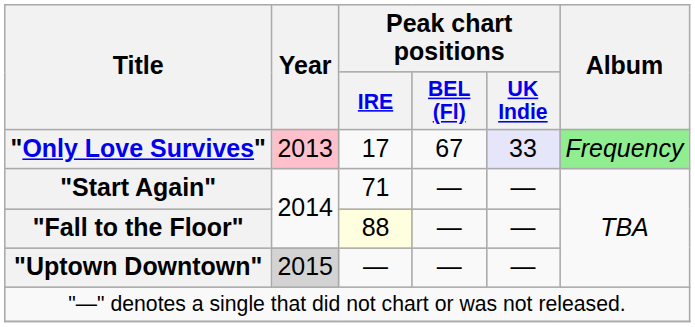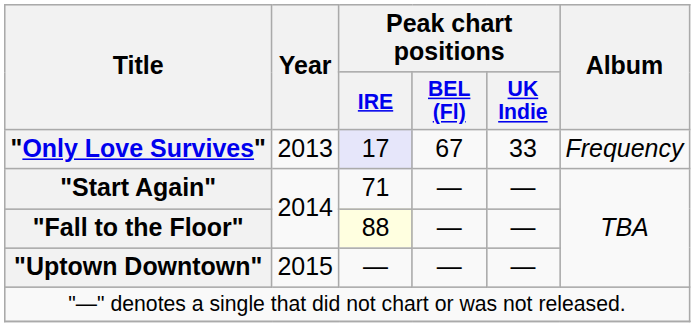(305, 148) pink background -> (305, 148) no background
(376, 148) no background -> (376, 148) lavender background
(523, 148) lavender background -> (523, 148) no background
(624, 148) lightgreen background -> (624, 148) no background
(305, 267) lightgrey background -> (305, 267) no background
